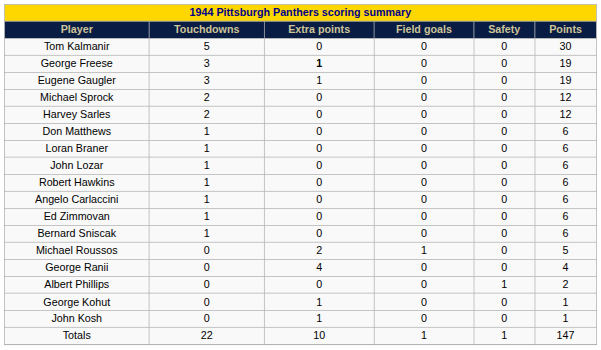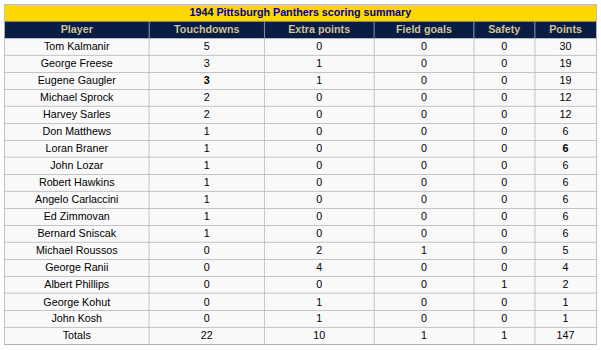(319, 64) bold -> (319, 64) normal
(207, 81) normal -> (207, 81) bold
(566, 149) normal -> (566, 149) bold
